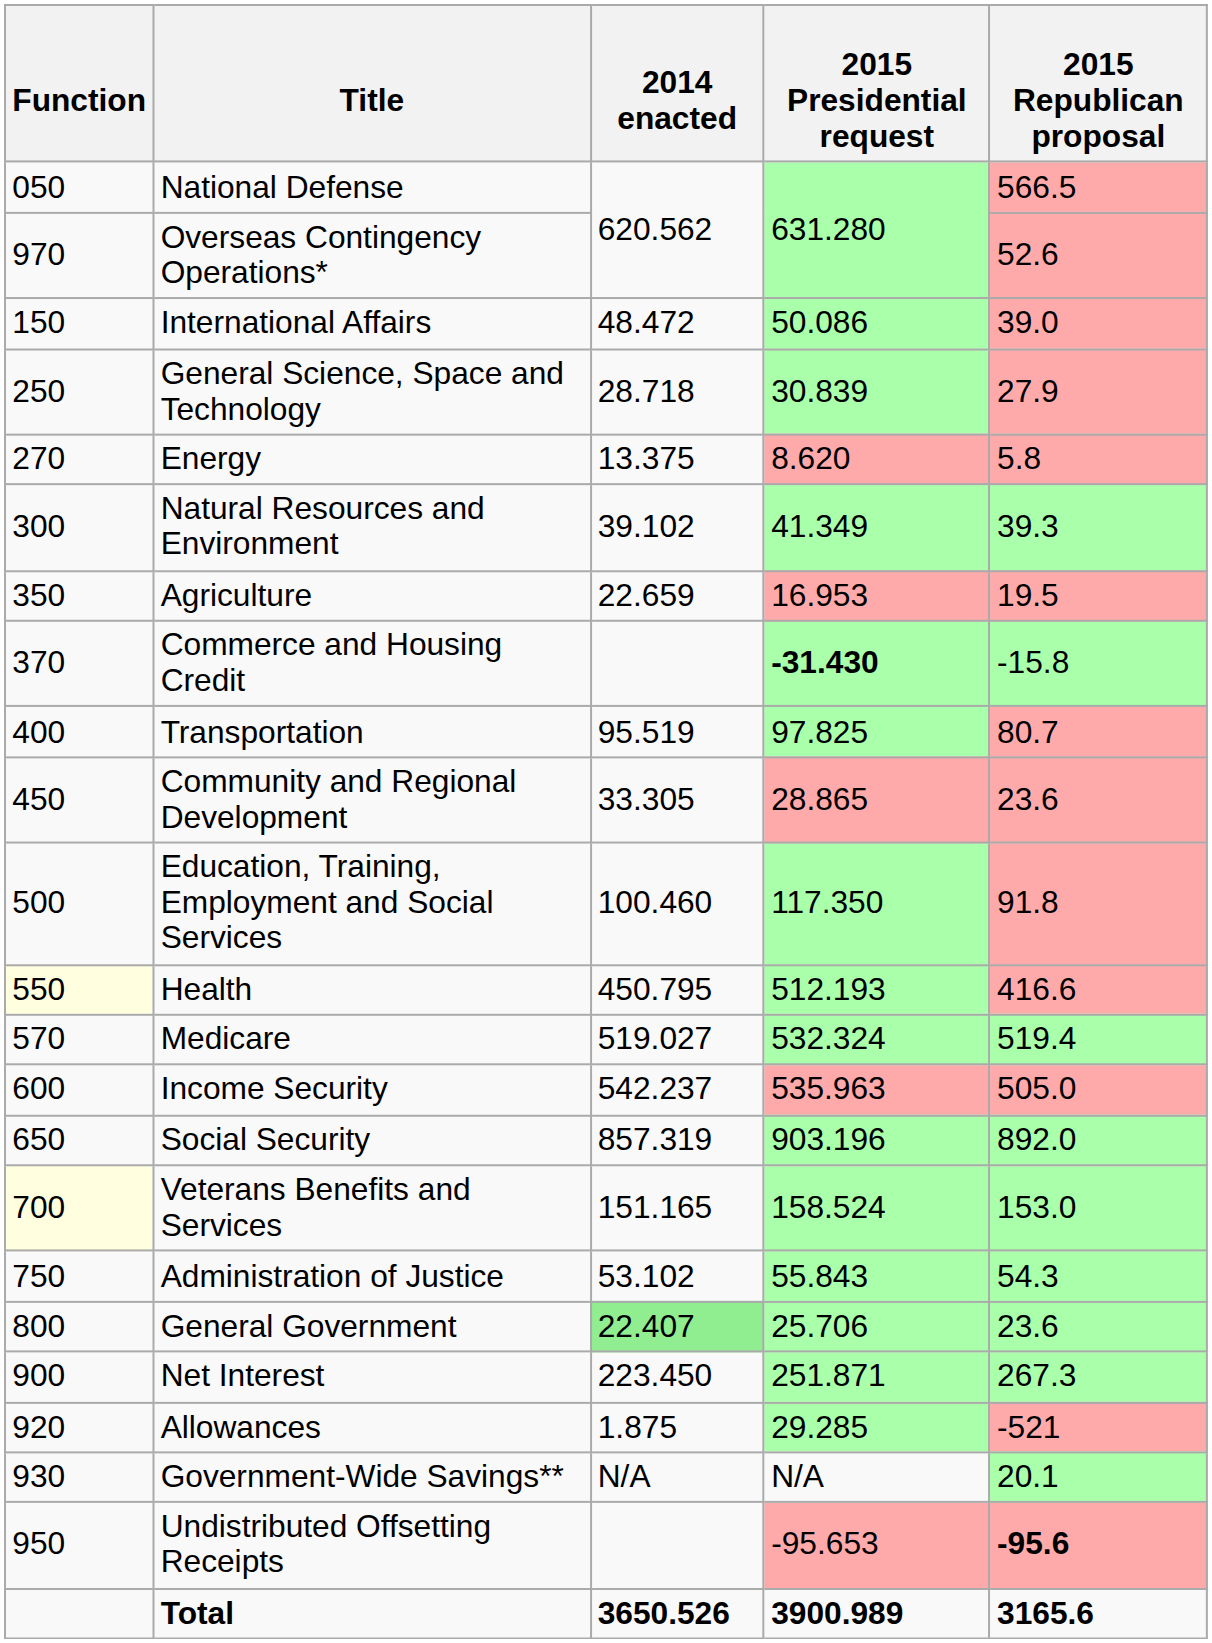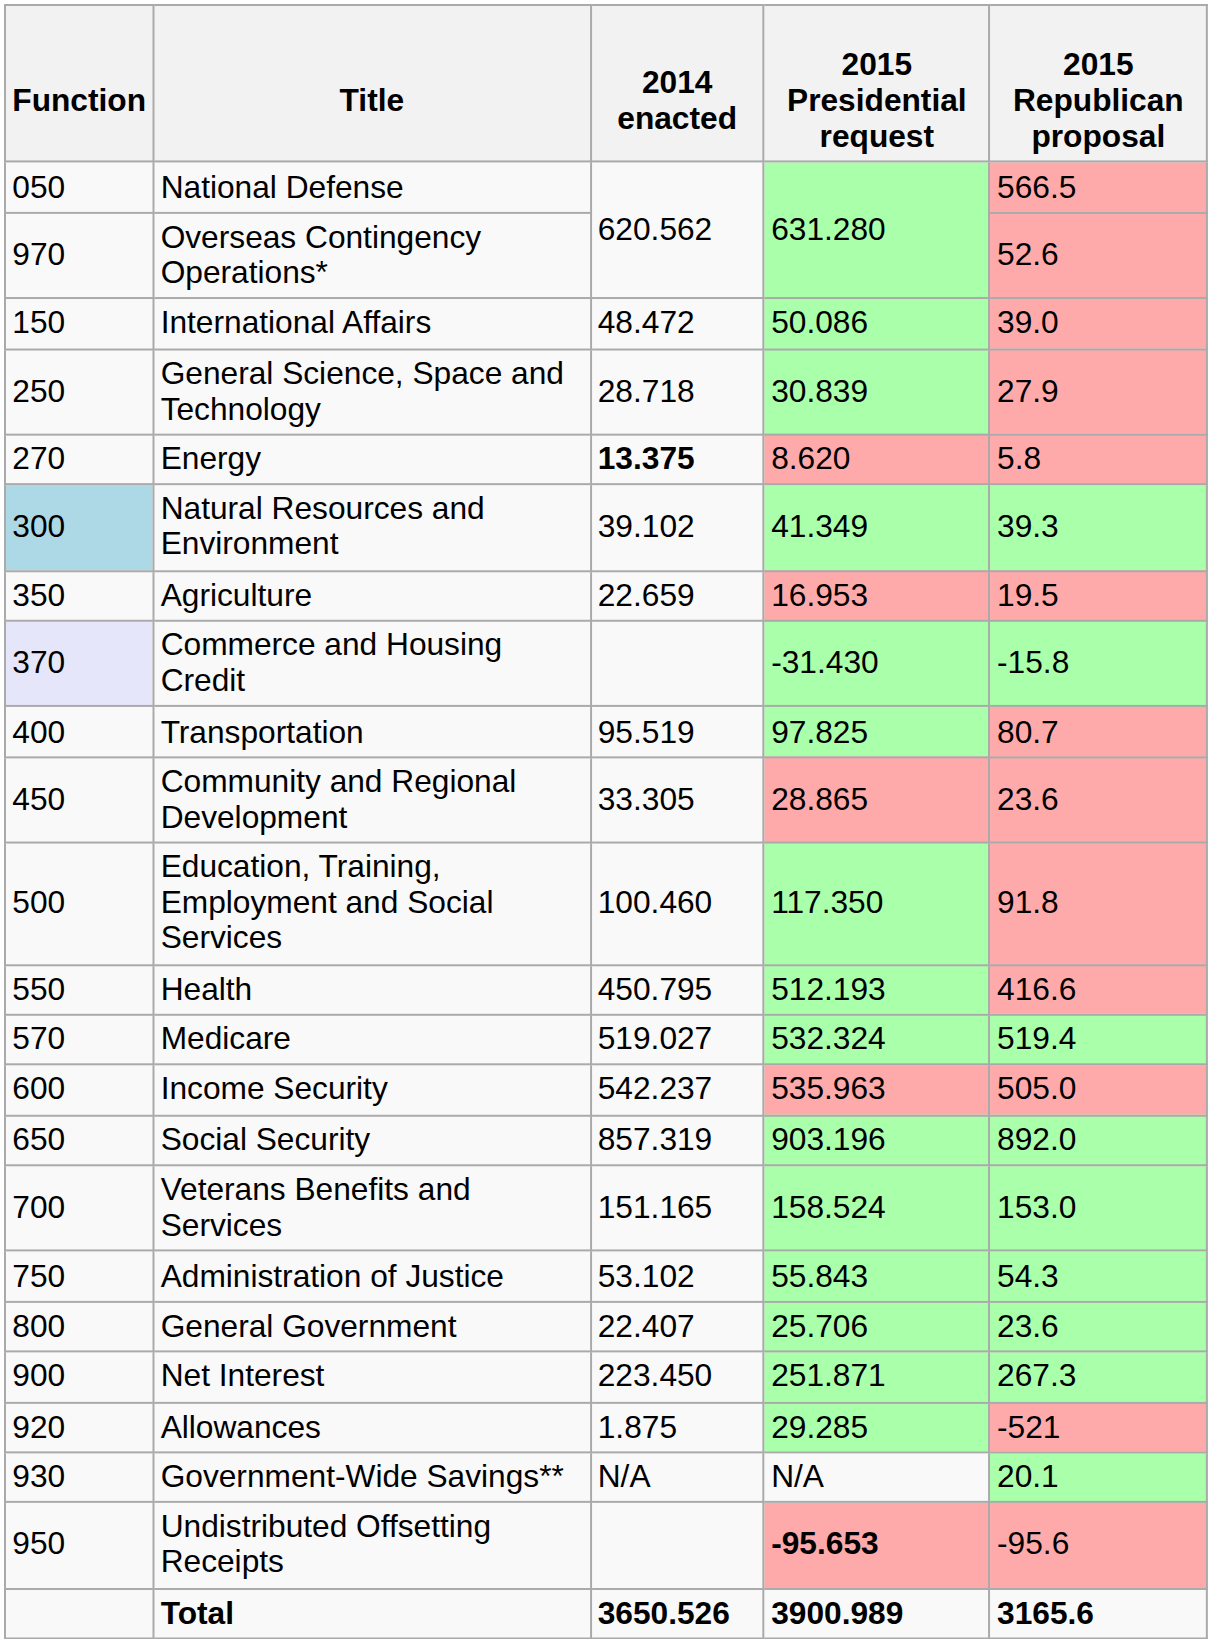(646, 459) normal -> (646, 459) bold
(39, 527) no background -> (39, 527) lightblue background
(39, 663) no background -> (39, 663) lavender background
(825, 663) bold -> (825, 663) normal
(39, 988) lightyellow background -> (39, 988) no background
(39, 1207) lightyellow background -> (39, 1207) no background
(646, 1326) lightgreen background -> (646, 1326) no background
(825, 1544) normal -> (825, 1544) bold
(1033, 1544) bold -> (1033, 1544) normal
